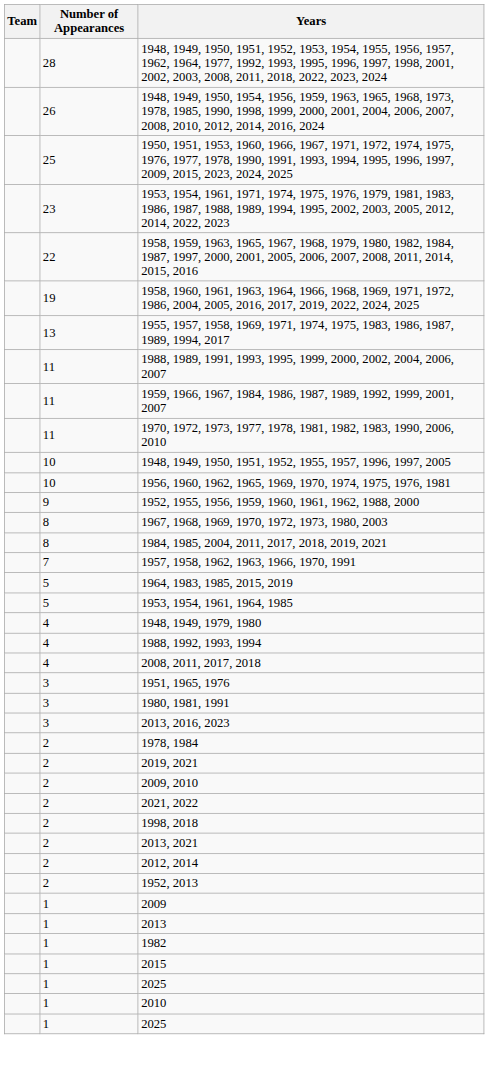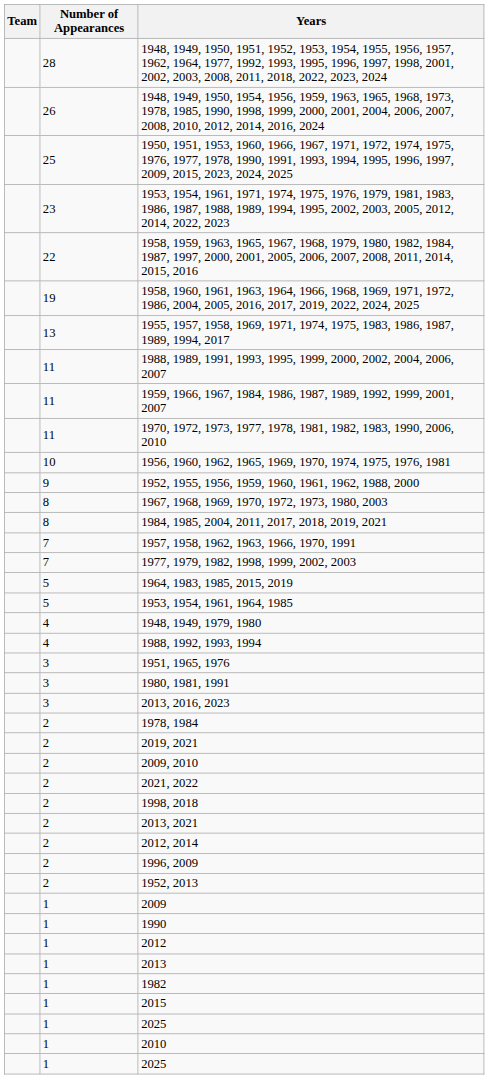- row: (49, 462)
+ row: (46, 562)
- row: (46, 663)
+ row: (46, 863)
+ row: (46, 923)
+ row: (46, 943)
